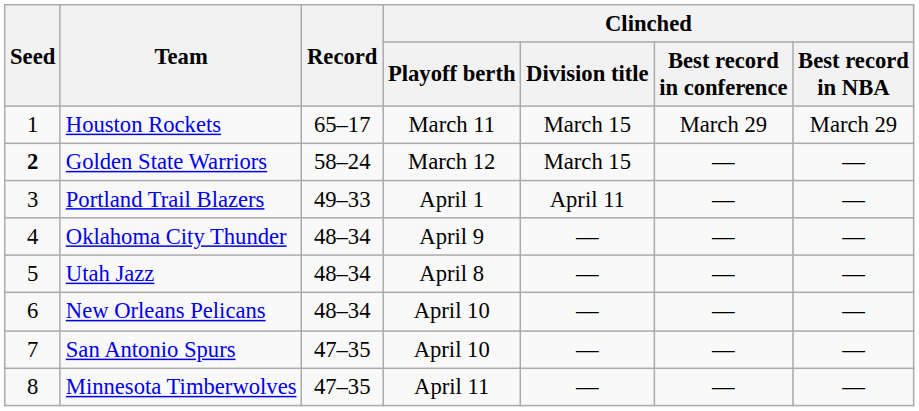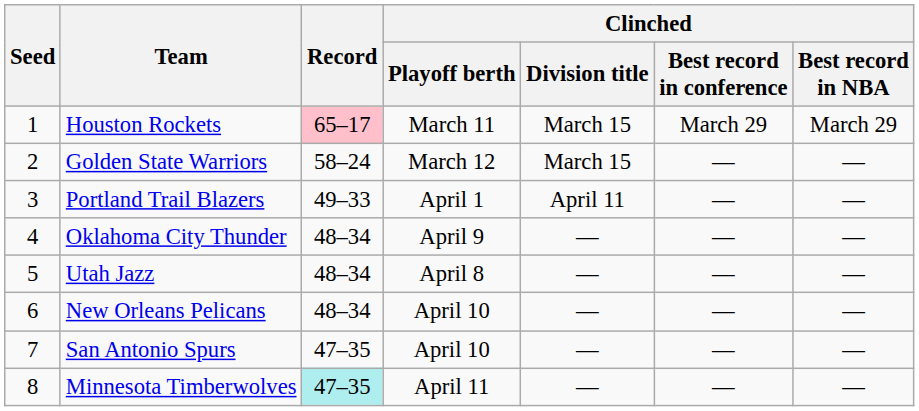(342, 124) no background -> (342, 124) pink background
(33, 162) bold -> (33, 162) normal
(342, 386) no background -> (342, 386) paleturquoise background
